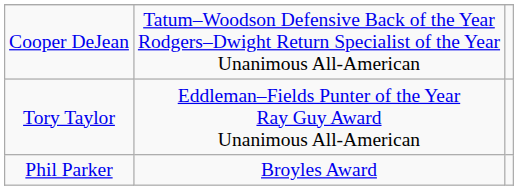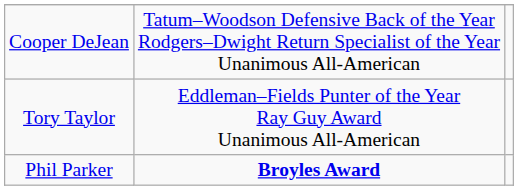(319, 169) normal -> (319, 169) bold
